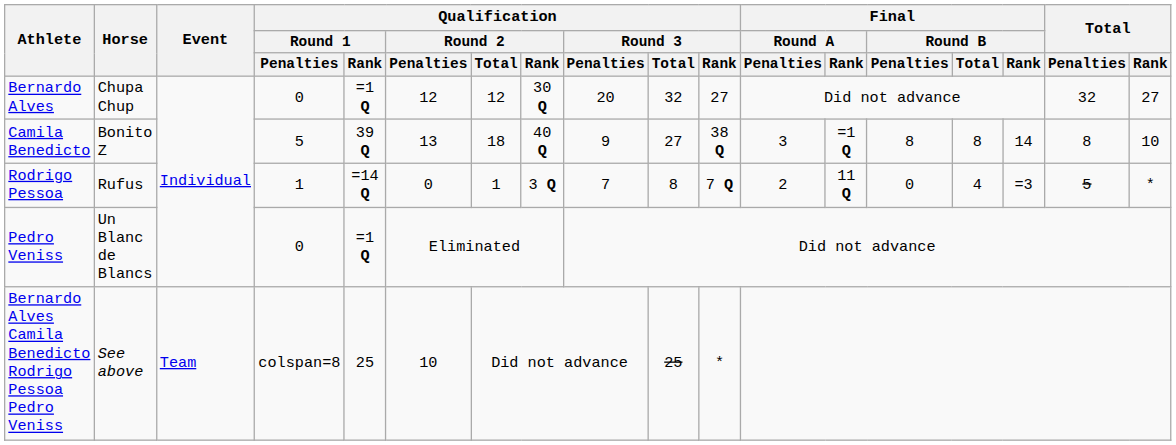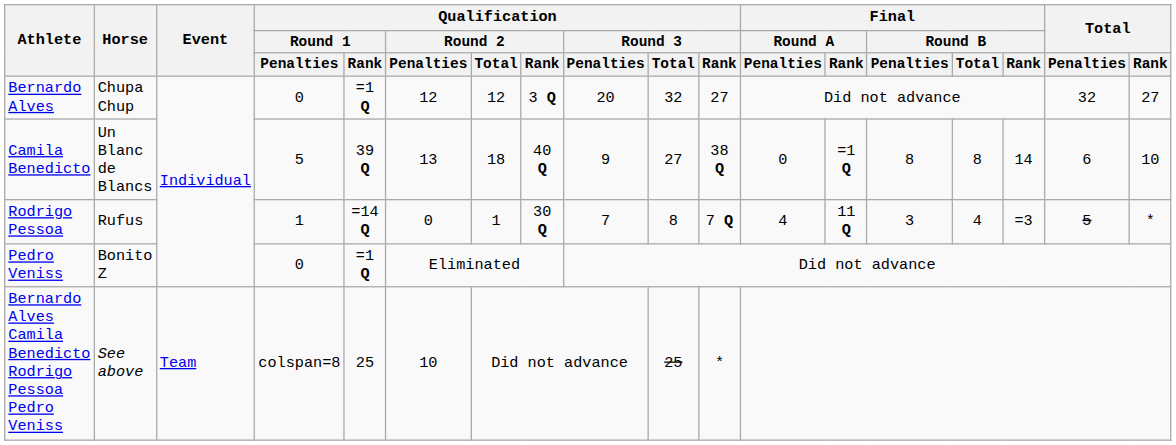(542, 97) 30 Q -> (542, 97) 3 Q
(125, 141) Bonito Z -> (125, 159) Un Blanc de Blancs
(783, 141) 3 -> (783, 159) 0
(1087, 141) 8 -> (1087, 159) 6
(542, 185) 3 Q -> (542, 221) 30 Q
(783, 185) 2 -> (783, 221) 4
(910, 185) 0 -> (910, 221) 3
(125, 247) Un Blanc de Blancs -> (125, 265) Bonito Z
